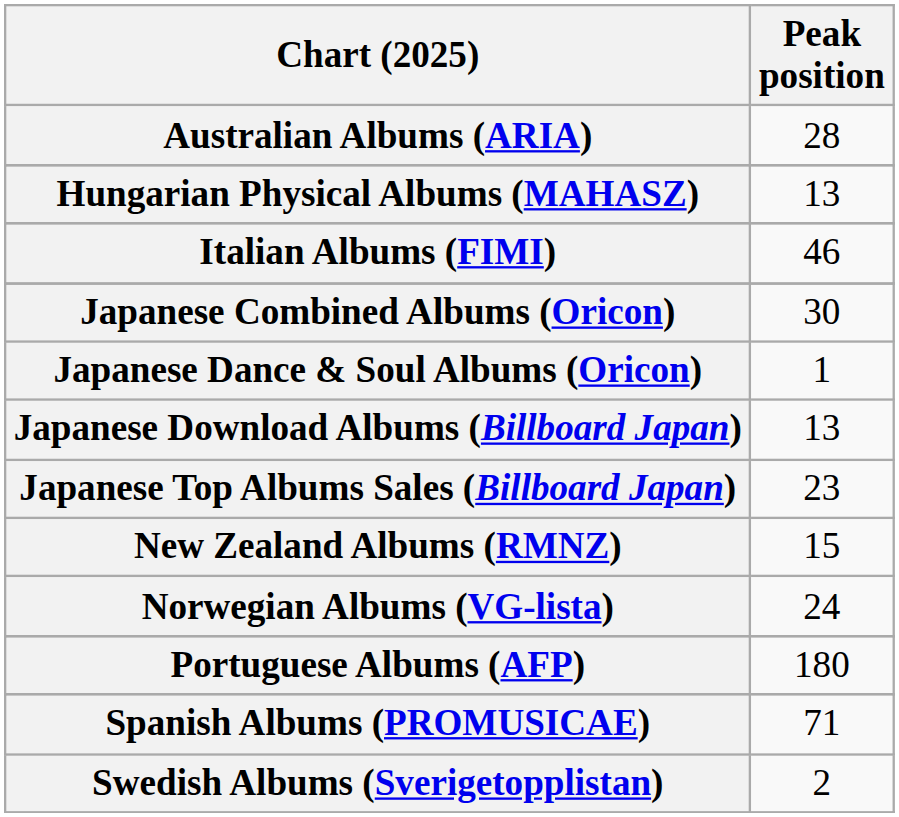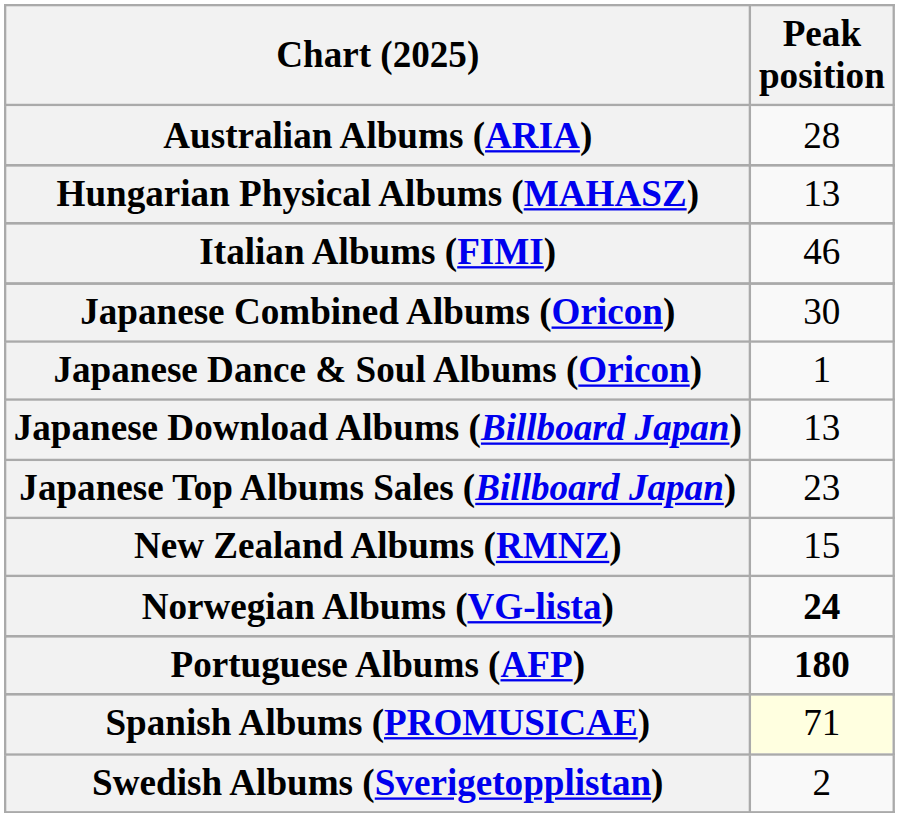(822, 605) normal -> (822, 605) bold
(822, 664) normal -> (822, 664) bold
(822, 723) no background -> (822, 723) lightyellow background
